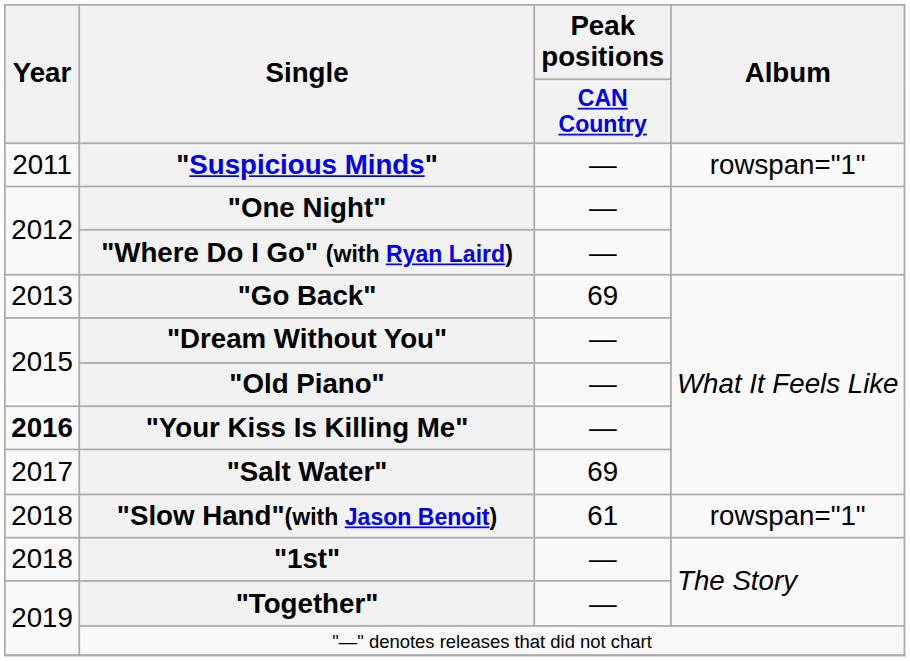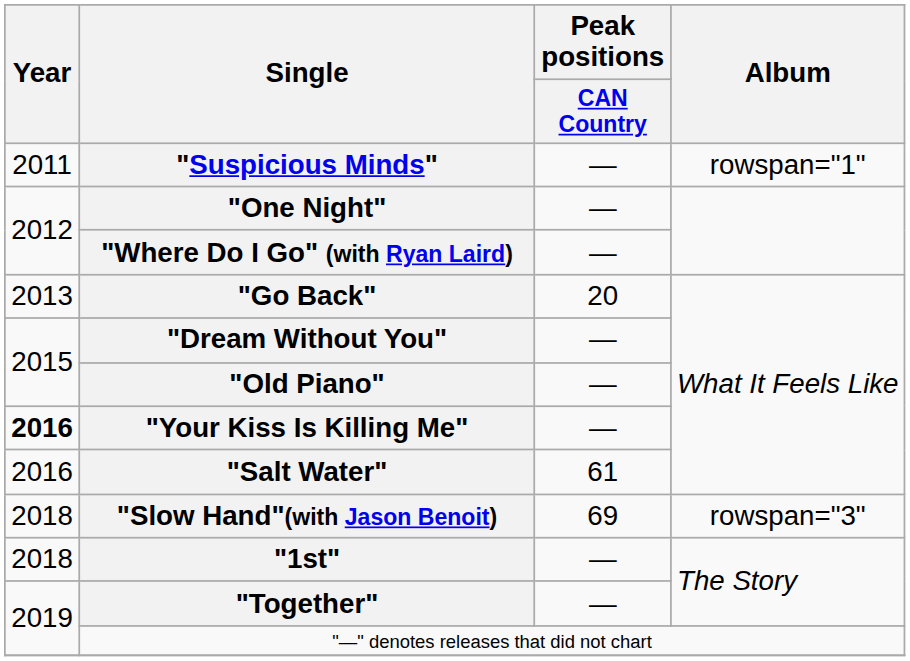(603, 296) 69 -> (603, 296) 20
(42, 471) 2017 -> (42, 471) 2016
(603, 471) 69 -> (603, 471) 61
(603, 515) 61 -> (603, 515) 69
(788, 515) rowspan="1" -> (788, 515) rowspan="3"
